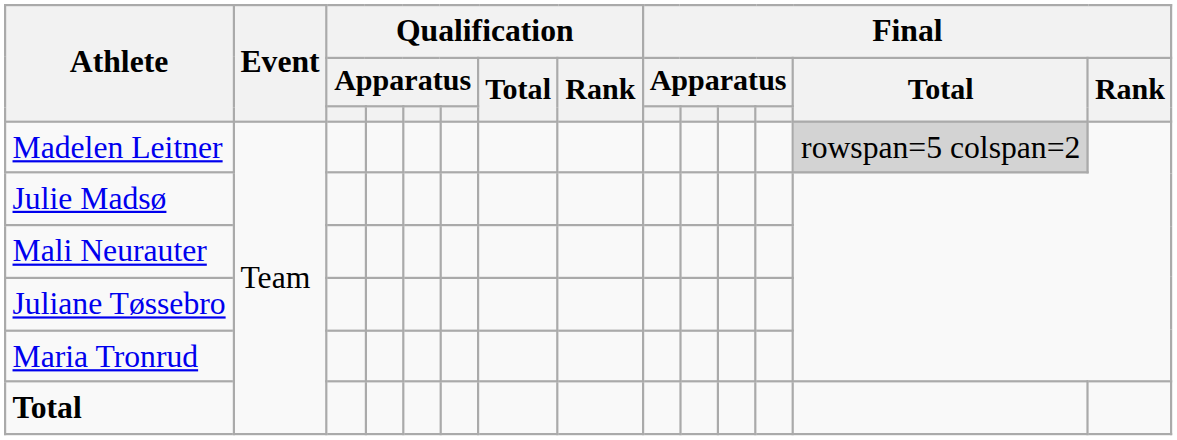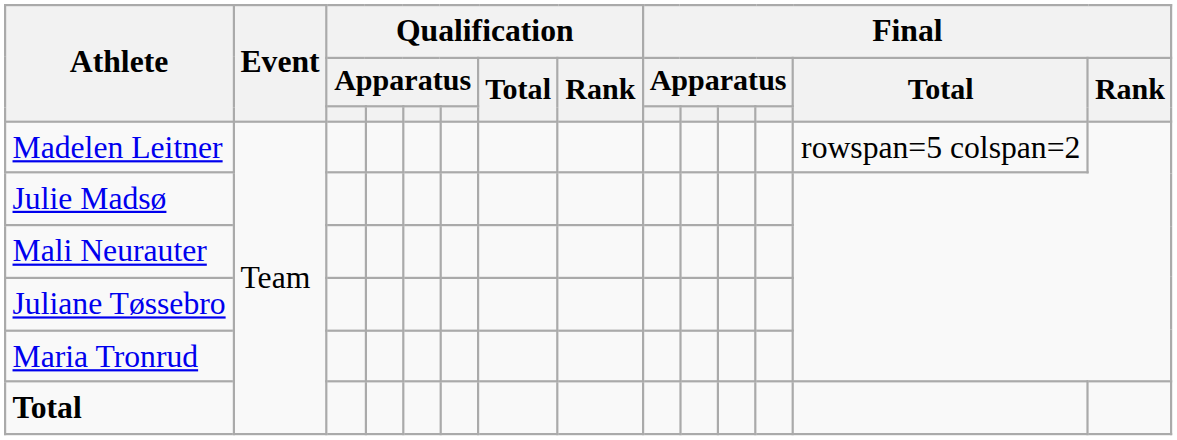(941, 146) lightgrey background -> (941, 146) no background
